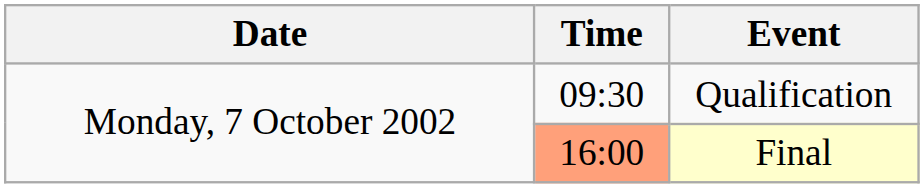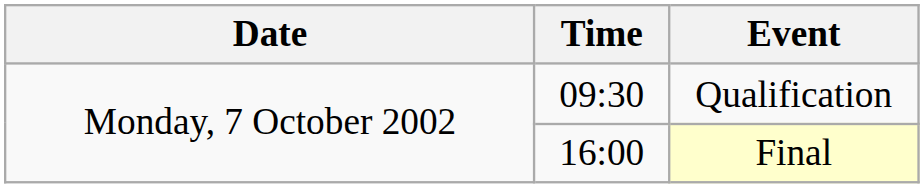(602, 152) lightsalmon background -> (602, 152) no background
